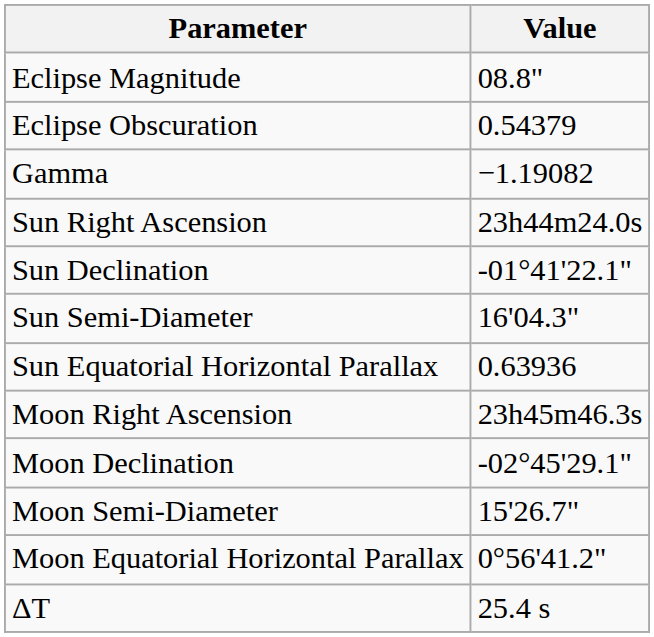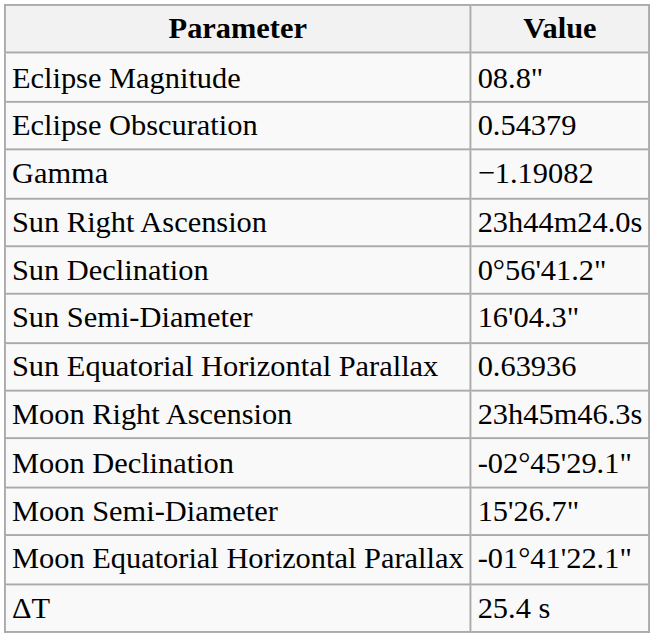(555, 269) -01°41'22.1" -> (542, 269) 0°56'41.2"
(542, 558) 0°56'41.2" -> (555, 558) -01°41'22.1"
